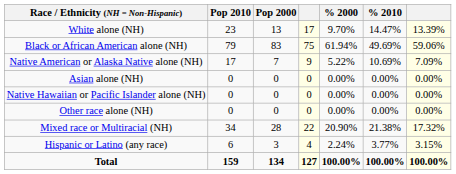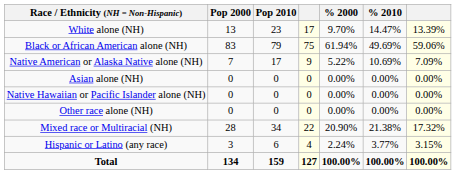columns swapped: (276, 12) <-> (231, 12)
